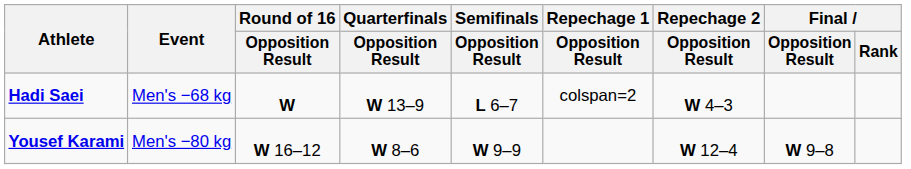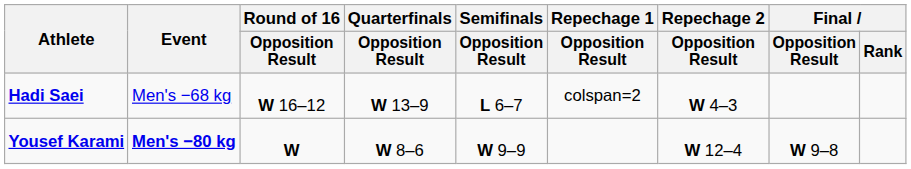(287, 105) W -> (292, 105) W 16–12
(182, 141) normal -> (184, 141) bold
(287, 150) W 16–12 -> (292, 150) W
